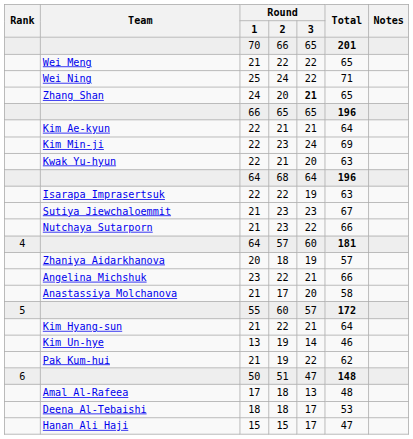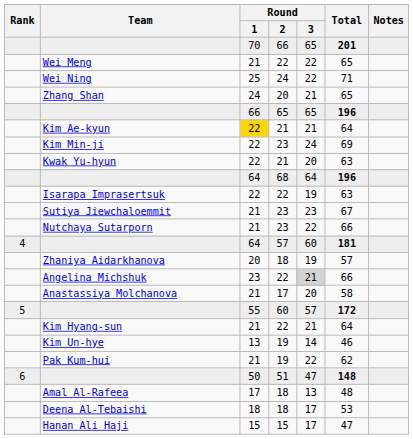(311, 95) bold -> (311, 95) normal
(254, 128) no background -> (254, 128) gold background
(311, 277) no background -> (311, 277) lightgrey background
